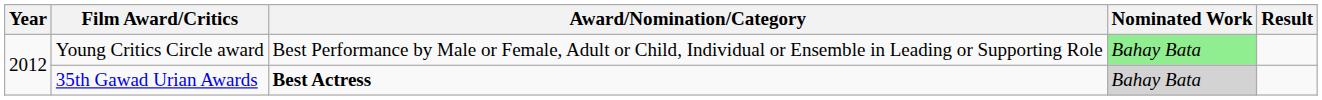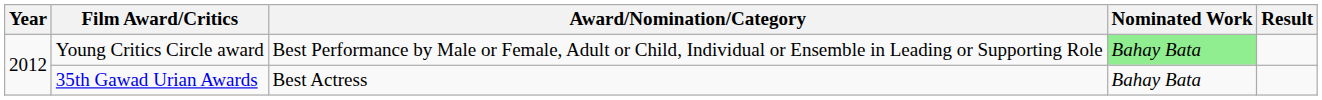(322, 79) bold -> (320, 79) normal
(1156, 79) lightgrey background -> (1156, 79) no background
